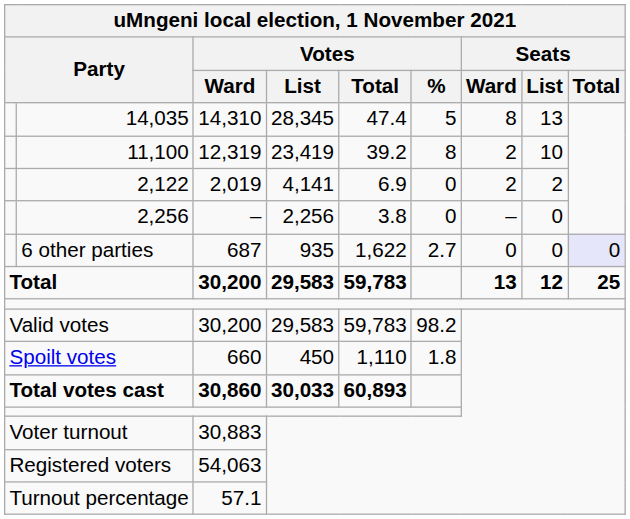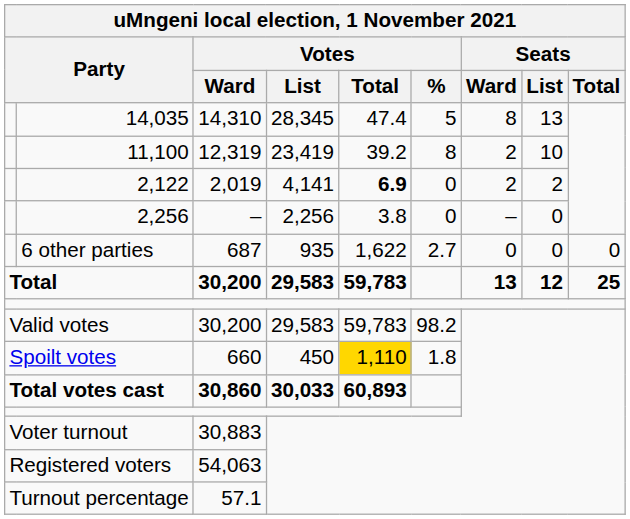(392, 184) normal -> (392, 184) bold
(615, 250) lavender background -> (615, 250) no background
(382, 357) no background -> (382, 357) gold background
